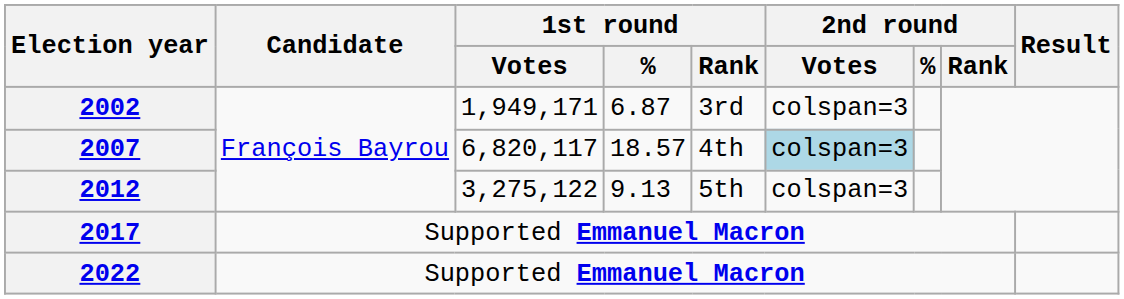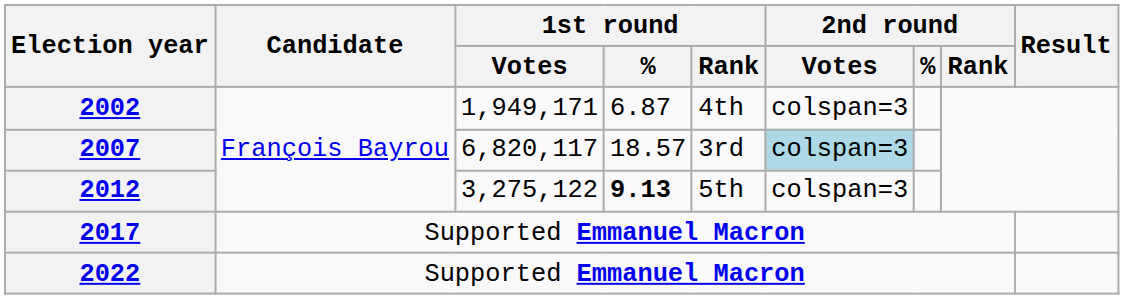(721, 108) 3rd -> (721, 108) 4th
(721, 150) 4th -> (721, 150) 3rd
(641, 191) normal -> (641, 191) bold
